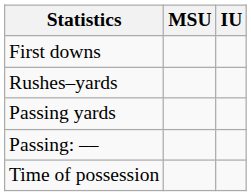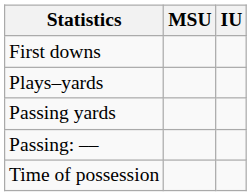+ row: (56, 82)
- row: (63, 82)
